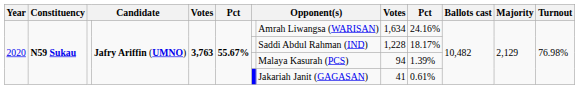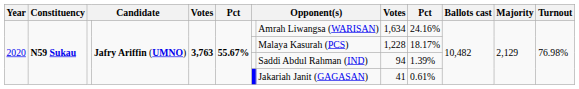(313, 44) Saddi Abdul Rahman (IND) -> (303, 44) Malaya Kasurah (PCS)
(303, 60) Malaya Kasurah (PCS) -> (313, 60) Saddi Abdul Rahman (IND)
